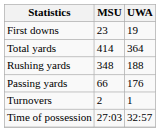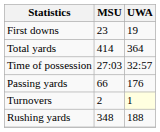rows swapped: (39, 65) <-> (49, 118)
(130, 100) no background -> (130, 100) lightyellow background
